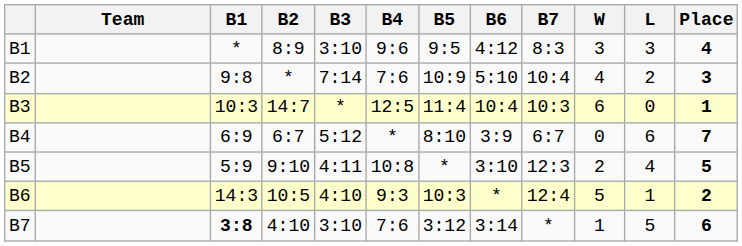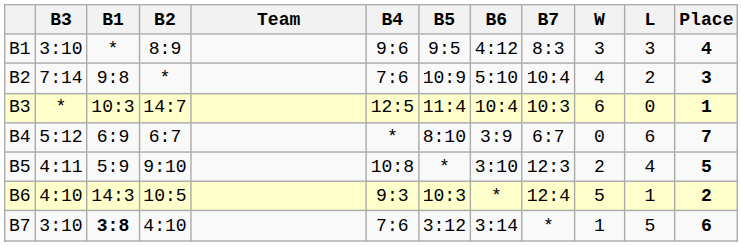columns swapped: (123, 19) <-> (340, 19)
